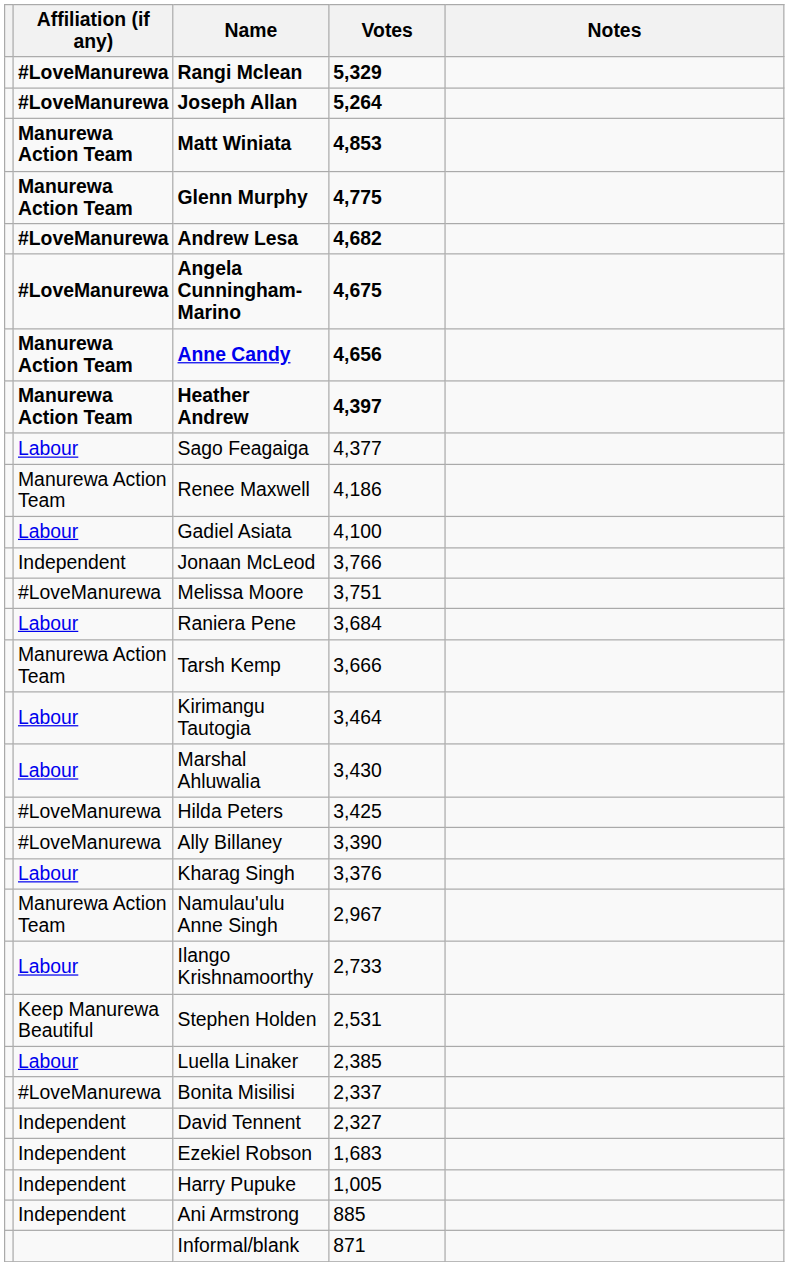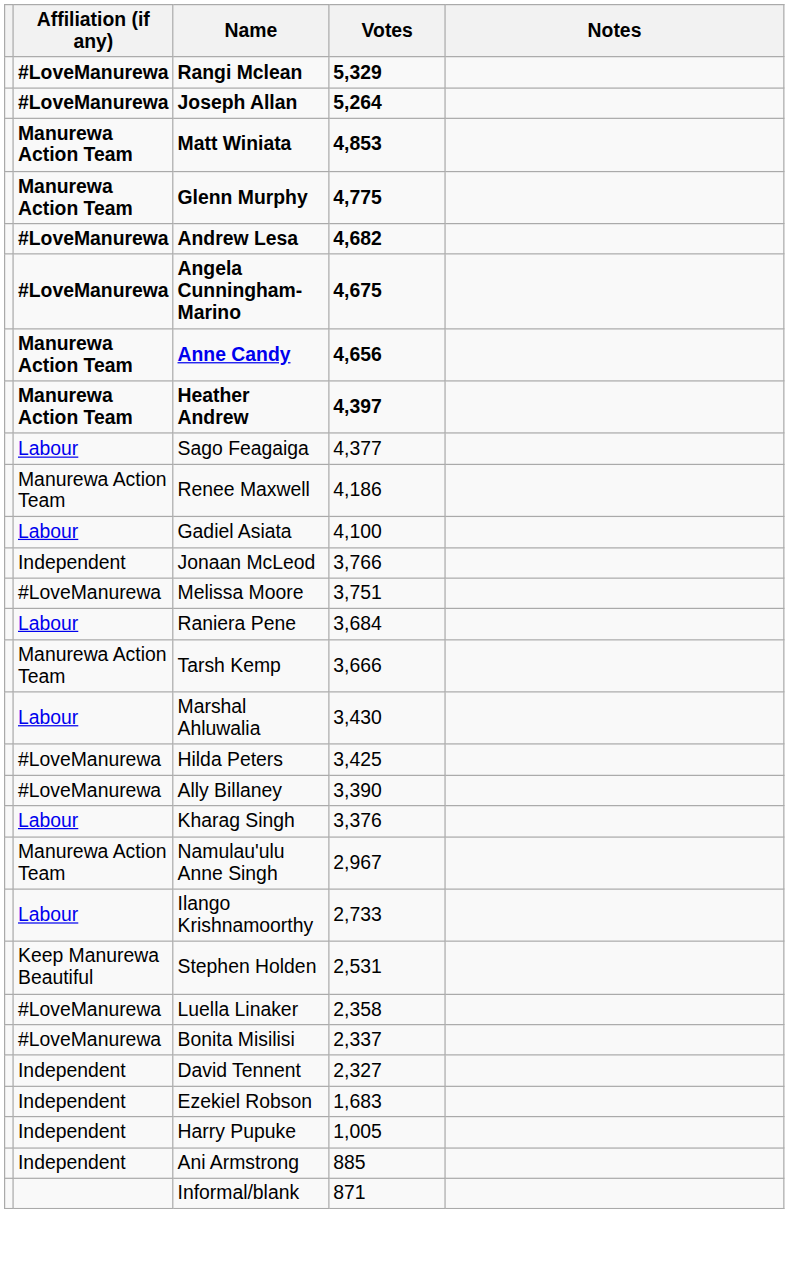- row: (221, 718)
(48, 1061) Labour -> (90, 1009) #LoveManurewa
(358, 1061) 2,385 -> (358, 1009) 2,358
